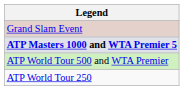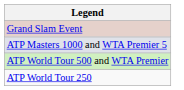(92, 45) bold -> (87, 45) normal
